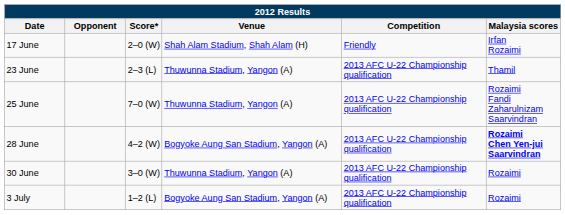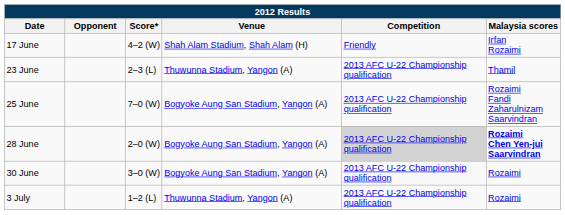(144, 46) 2–0 (W) -> (144, 46) 4–2 (W)
(228, 104) Thuwunna Stadium, Yangon (A) -> (246, 104) Bogyoke Aung San Stadium, Yangon (A)
(144, 144) 4–2 (W) -> (144, 144) 2–0 (W)
(405, 144) no background -> (405, 144) lightgrey background
(228, 173) Thuwunna Stadium, Yangon (A) -> (246, 173) Bogyoke Aung San Stadium, Yangon (A)
(246, 198) Bogyoke Aung San Stadium, Yangon (A) -> (228, 198) Thuwunna Stadium, Yangon (A)
